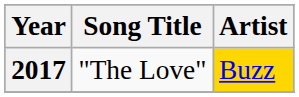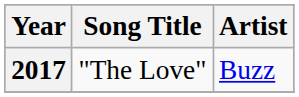(247, 69) gold background -> (247, 69) no background
